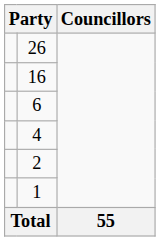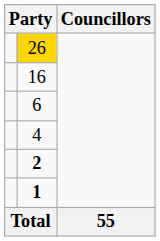(37, 47) no background -> (37, 47) gold background
(37, 163) normal -> (37, 163) bold
(37, 192) normal -> (37, 192) bold
